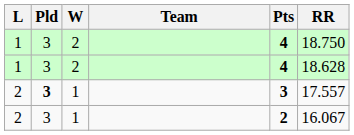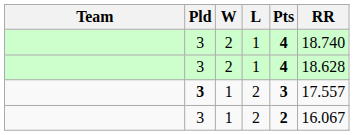columns swapped: (179, 17) <-> (18, 17)
(323, 42) 18.750 -> (323, 42) 18.740
